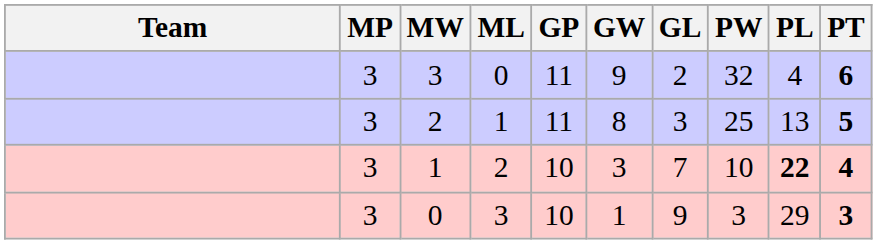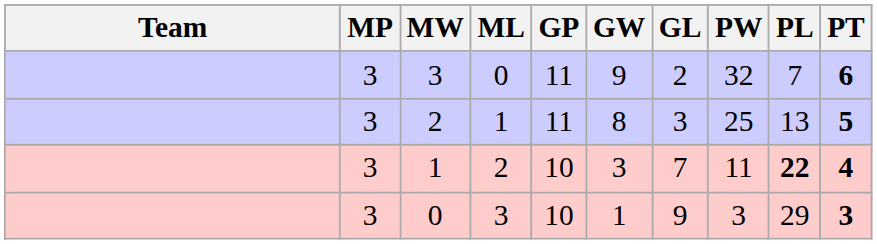(795, 74) 4 -> (795, 74) 7
(739, 167) 10 -> (739, 167) 11
